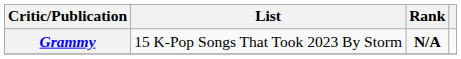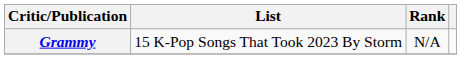(427, 41) bold -> (427, 41) normal
